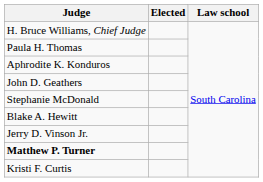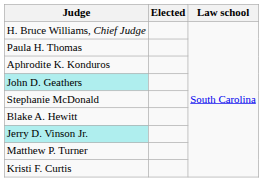(44, 82) no background -> (44, 82) paleturquoise background
(47, 133) no background -> (47, 133) paleturquoise background
(51, 151) bold -> (47, 151) normal
